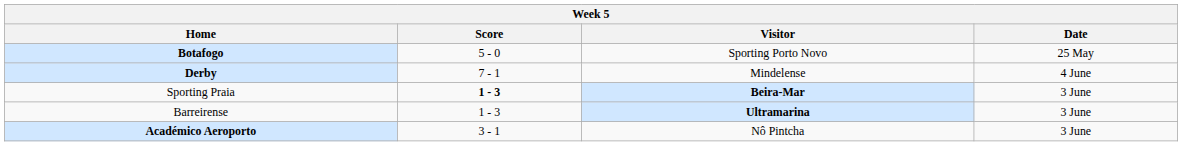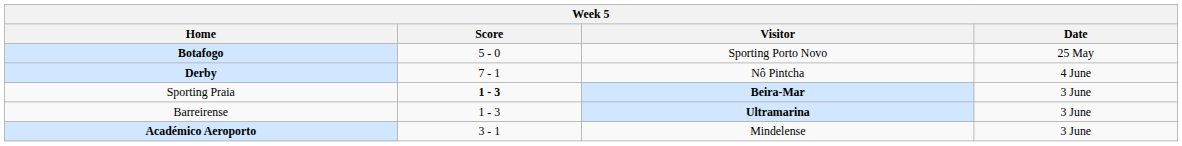(778, 73) Mindelense -> (778, 73) Nô Pintcha
(778, 131) Nô Pintcha -> (778, 131) Mindelense
